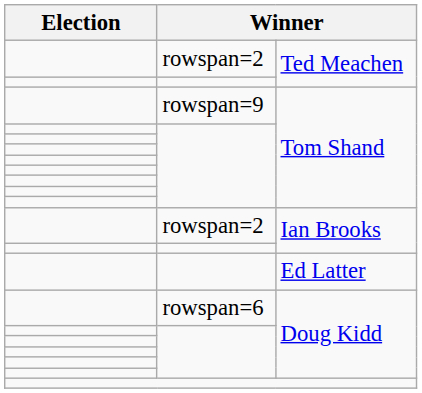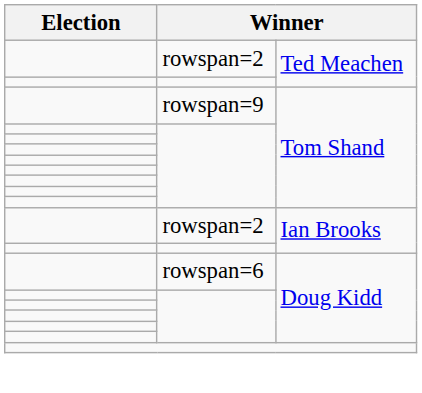- row: (216, 272)
